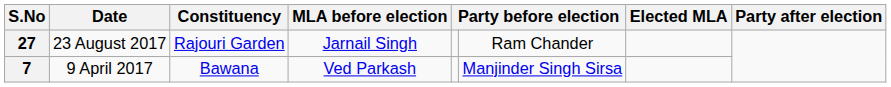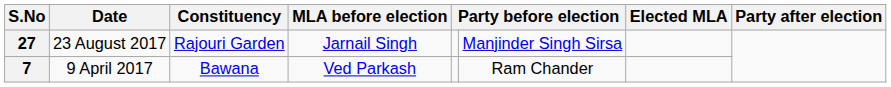(542, 43) Ram Chander -> (542, 43) Manjinder Singh Sirsa
(542, 69) Manjinder Singh Sirsa -> (542, 69) Ram Chander
